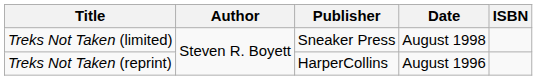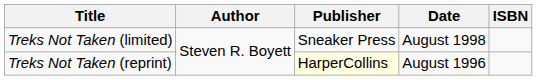(343, 63) no background -> (343, 63) lightyellow background
